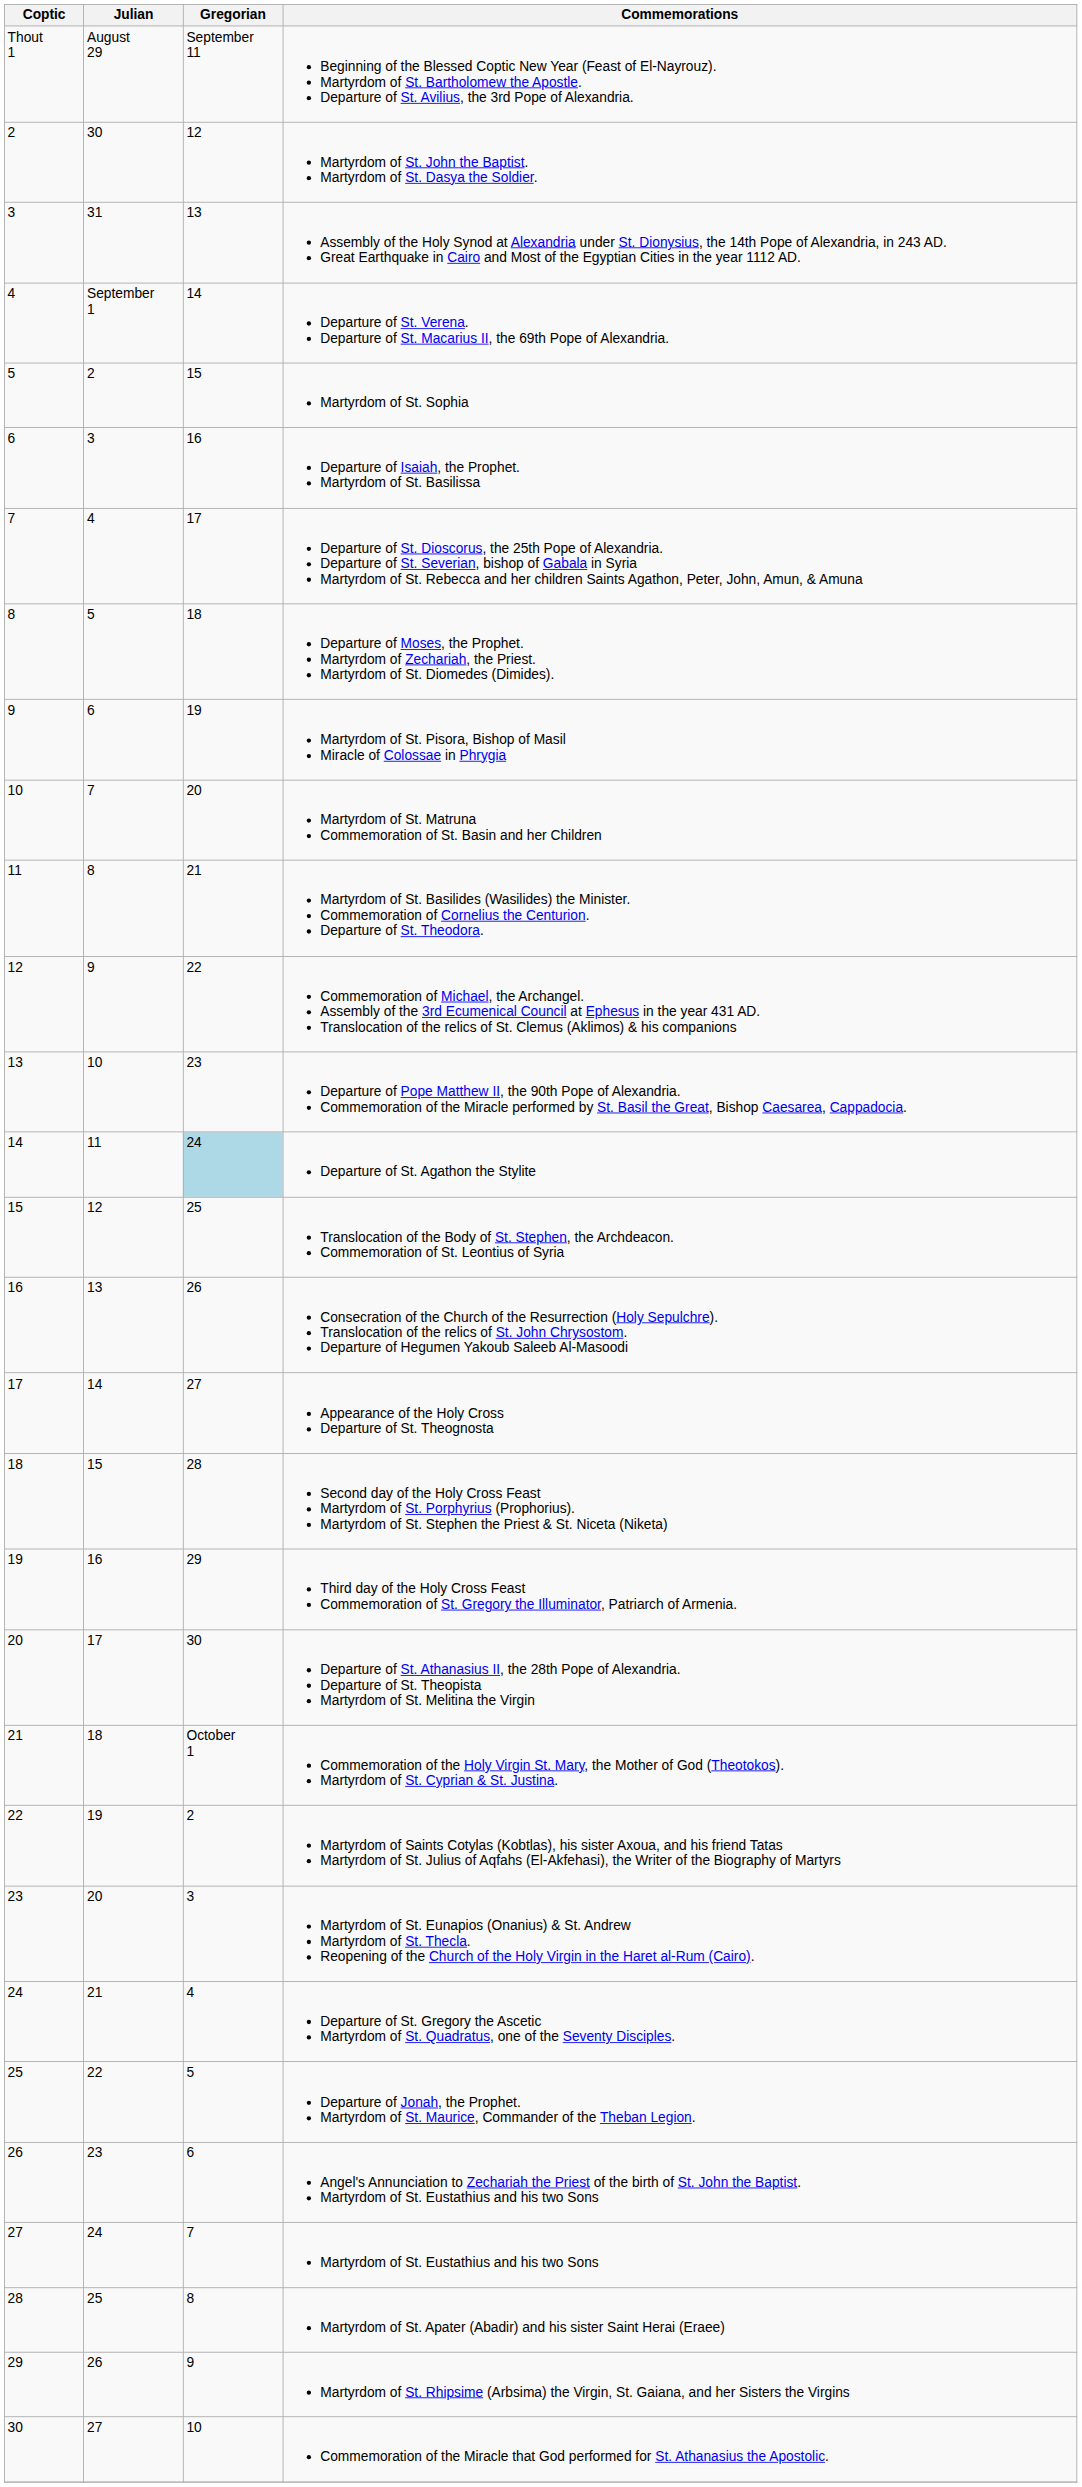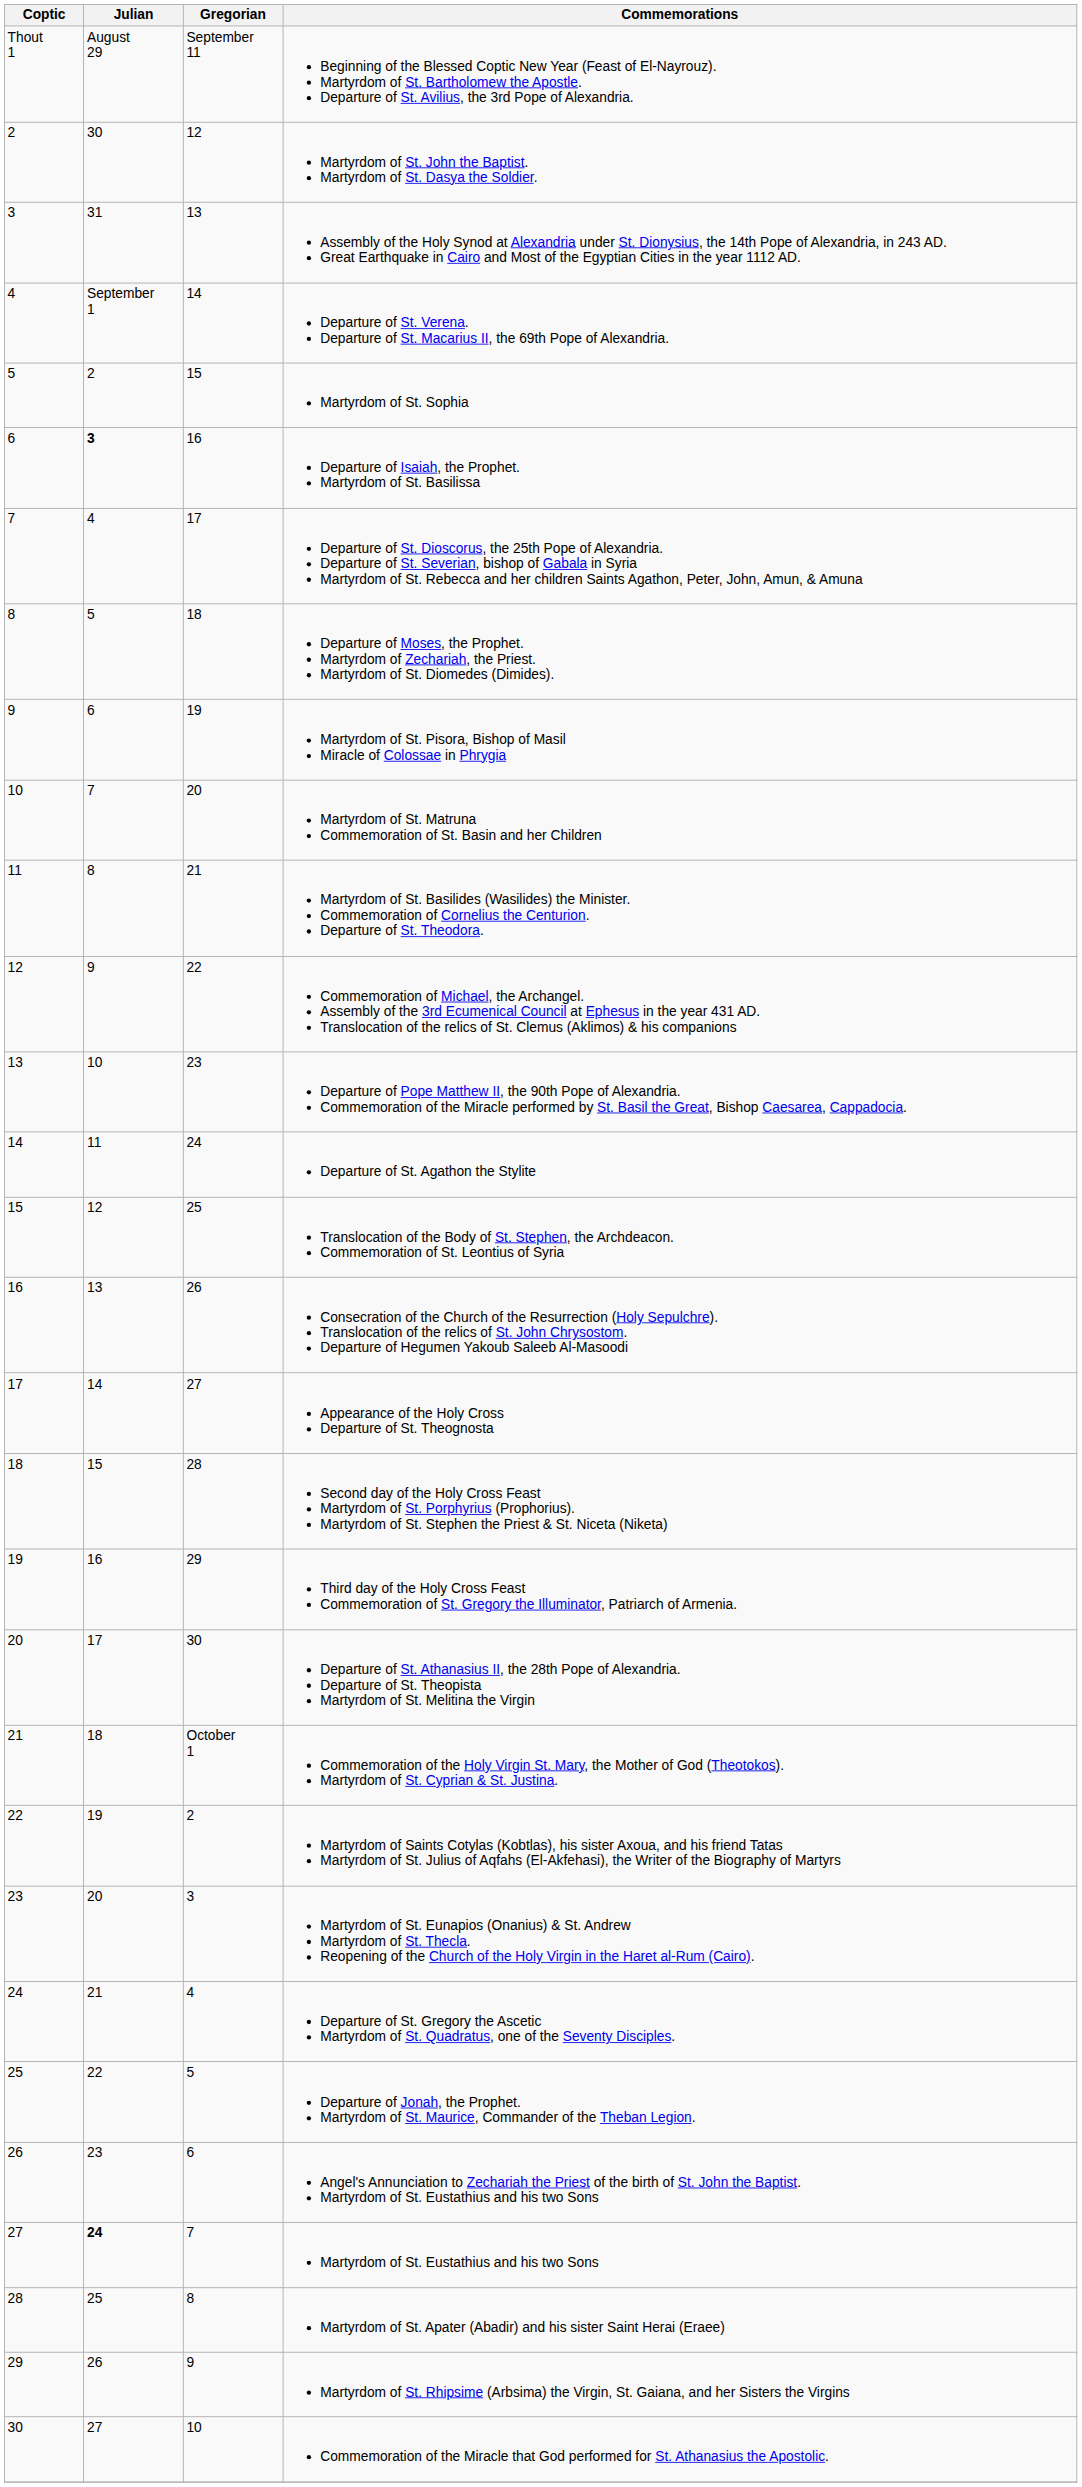(91, 438) normal -> (91, 438) bold
(194, 1143) lightblue background -> (194, 1143) no background
(95, 2233) normal -> (95, 2233) bold
